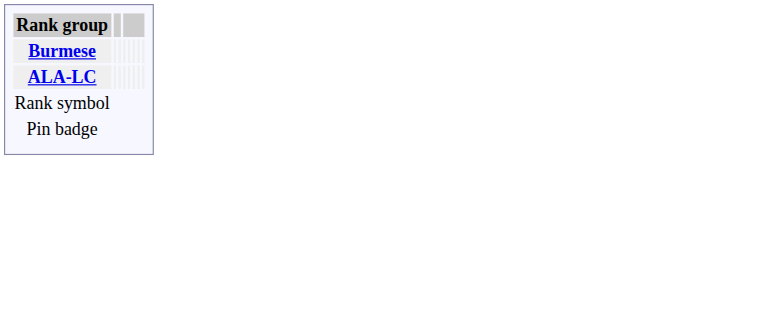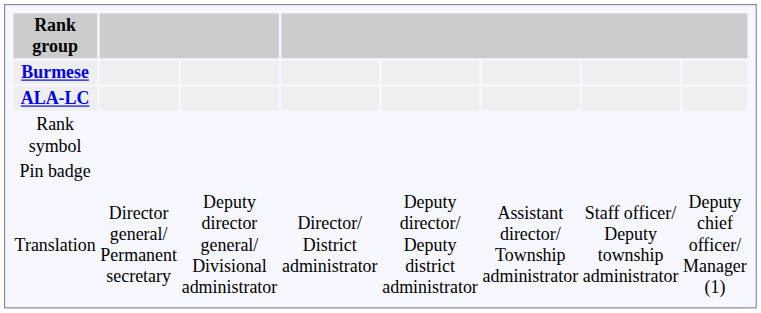+ row: (55, 244)
